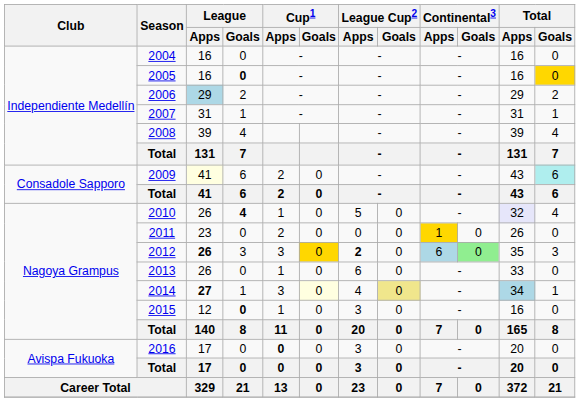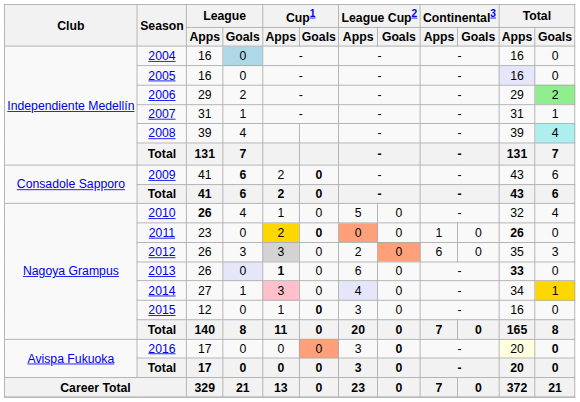(243, 56) no background -> (243, 56) lightblue background
(243, 76) bold -> (243, 76) normal
(517, 76) no background -> (517, 76) lavender background
(555, 76) gold background -> (555, 76) no background
(205, 95) lightblue background -> (205, 95) no background
(555, 95) no background -> (555, 95) lightgreen background
(555, 134) no background -> (555, 134) paleturquoise background
(205, 175) lightyellow background -> (205, 175) no background
(243, 175) normal -> (243, 175) bold
(319, 175) normal -> (319, 175) bold
(555, 175) paleturquoise background -> (555, 175) no background
(205, 214) normal -> (205, 214) bold
(243, 214) bold -> (243, 214) normal
(517, 214) lavender background -> (517, 214) no background
(281, 233) no background -> (281, 233) gold background
(319, 233) normal -> (319, 233) bold
(358, 233) no background -> (358, 233) lightsalmon background
(439, 233) gold background -> (439, 233) no background
(517, 233) normal -> (517, 233) bold
(205, 252) bold -> (205, 252) normal
(281, 252) no background -> (281, 252) lightgrey background
(319, 252) gold background -> (319, 252) no background
(358, 252) bold -> (358, 252) normal
(399, 252) no background -> (399, 252) lightsalmon background
(439, 252) lightblue background -> (439, 252) no background
(478, 252) lightgreen background -> (478, 252) no background
(243, 272) no background -> (243, 272) lavender background
(281, 272) normal -> (281, 272) bold
(517, 272) normal -> (517, 272) bold
(205, 291) bold -> (205, 291) normal
(281, 291) no background -> (281, 291) pink background
(319, 291) lightyellow background -> (319, 291) no background
(358, 291) no background -> (358, 291) lavender background
(399, 291) khaki background -> (399, 291) no background
(517, 291) lightblue background -> (517, 291) no background
(555, 291) no background -> (555, 291) gold background
(243, 310) bold -> (243, 310) normal
(319, 310) normal -> (319, 310) bold
(281, 349) bold -> (281, 349) normal
(319, 349) no background -> (319, 349) lightsalmon background
(399, 349) normal -> (399, 349) bold
(517, 349) no background -> (517, 349) lightyellow background
(555, 349) normal -> (555, 349) bold
